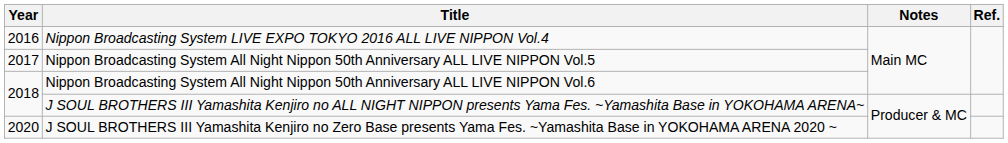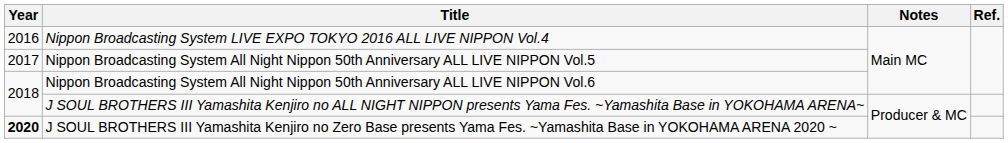(23, 127) normal -> (23, 127) bold
